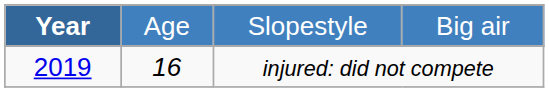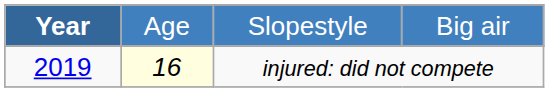(167, 67) no background -> (167, 67) lightyellow background
